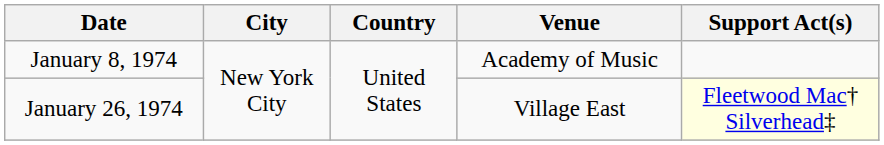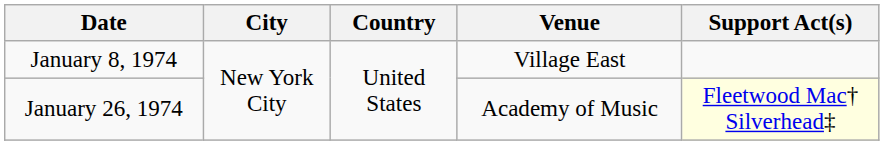(570, 59) Academy of Music -> (570, 59) Village East
(570, 108) Village East -> (570, 108) Academy of Music
